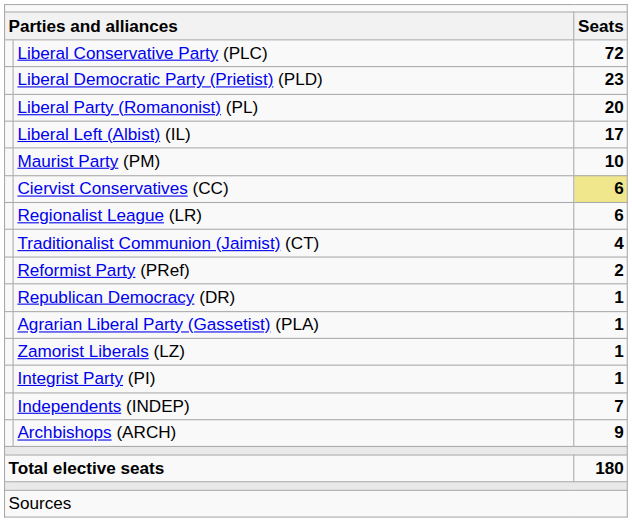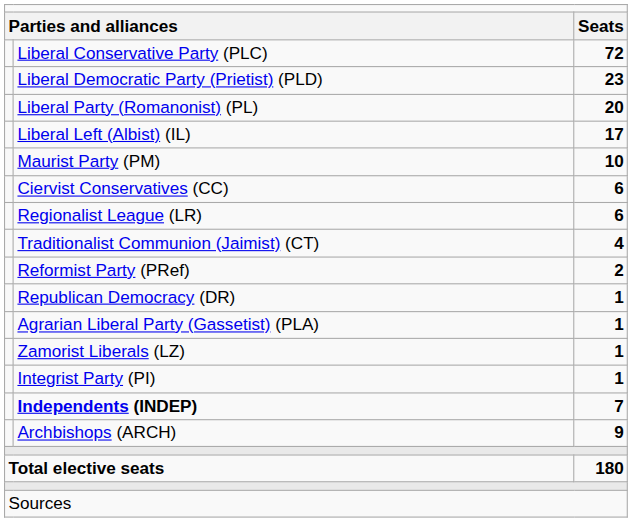(619, 188) khaki background -> (619, 188) no background
(104, 406) normal -> (107, 406) bold
